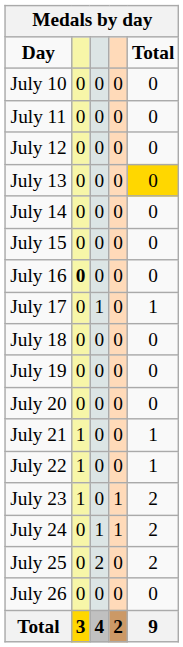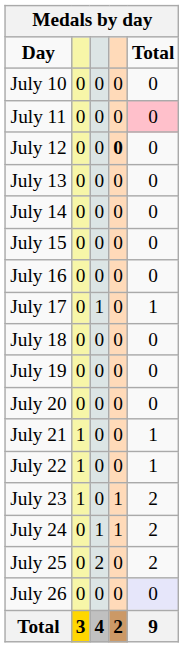(153, 116) no background -> (153, 116) pink background
(118, 148) normal -> (118, 148) bold
(153, 180) gold background -> (153, 180) no background
(81, 275) bold -> (81, 275) normal
(153, 594) no background -> (153, 594) lavender background
